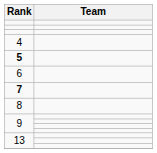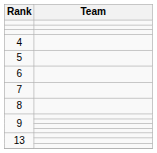(19, 58) bold -> (19, 58) normal
(19, 90) bold -> (19, 90) normal
